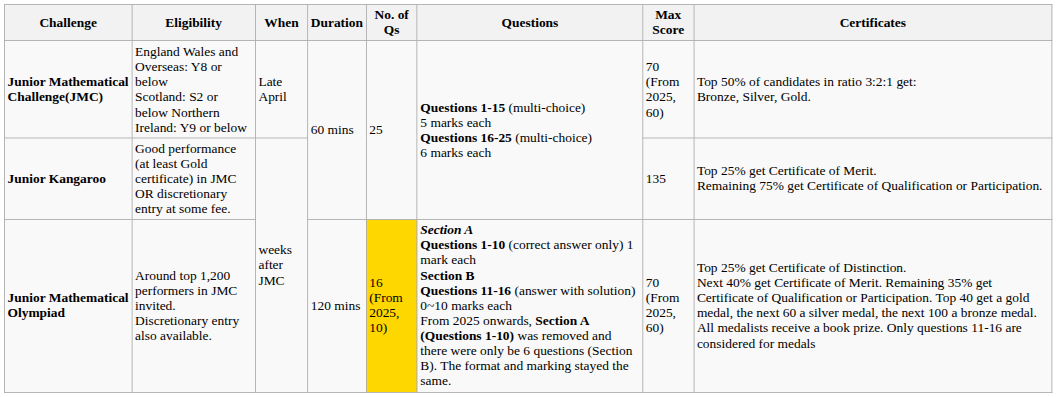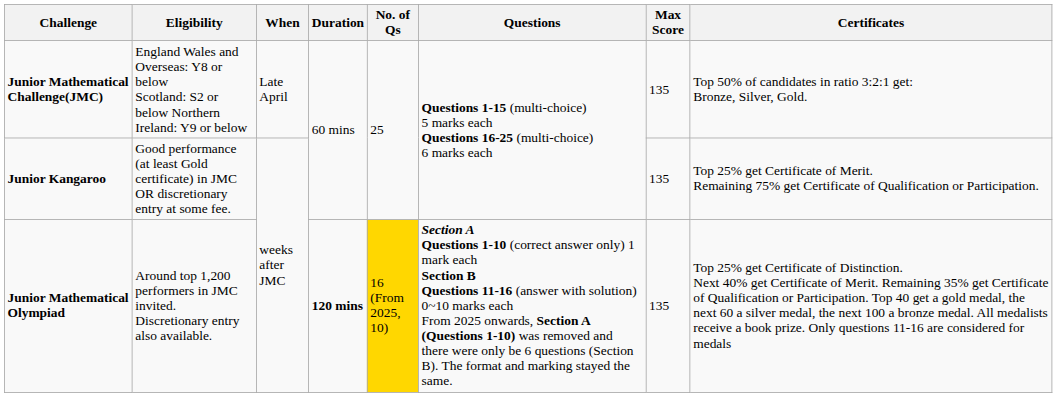(663, 89) 70 (From 2025, 60) -> (659, 89) 135
(336, 305) normal -> (337, 305) bold
(663, 305) 70 (From 2025, 60) -> (659, 305) 135
